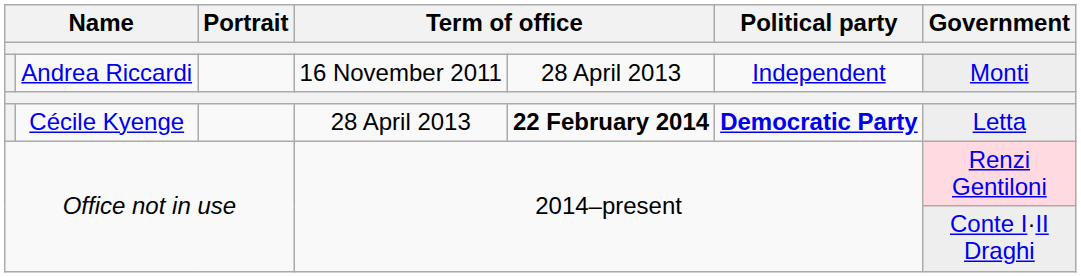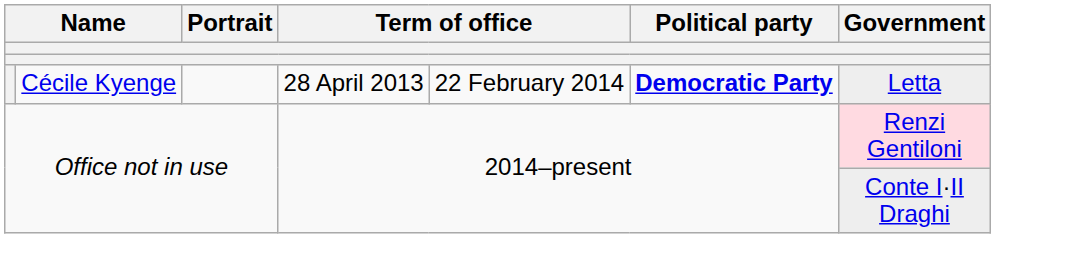- row: (107, 72)
(611, 121) bold -> (529, 83) normal
